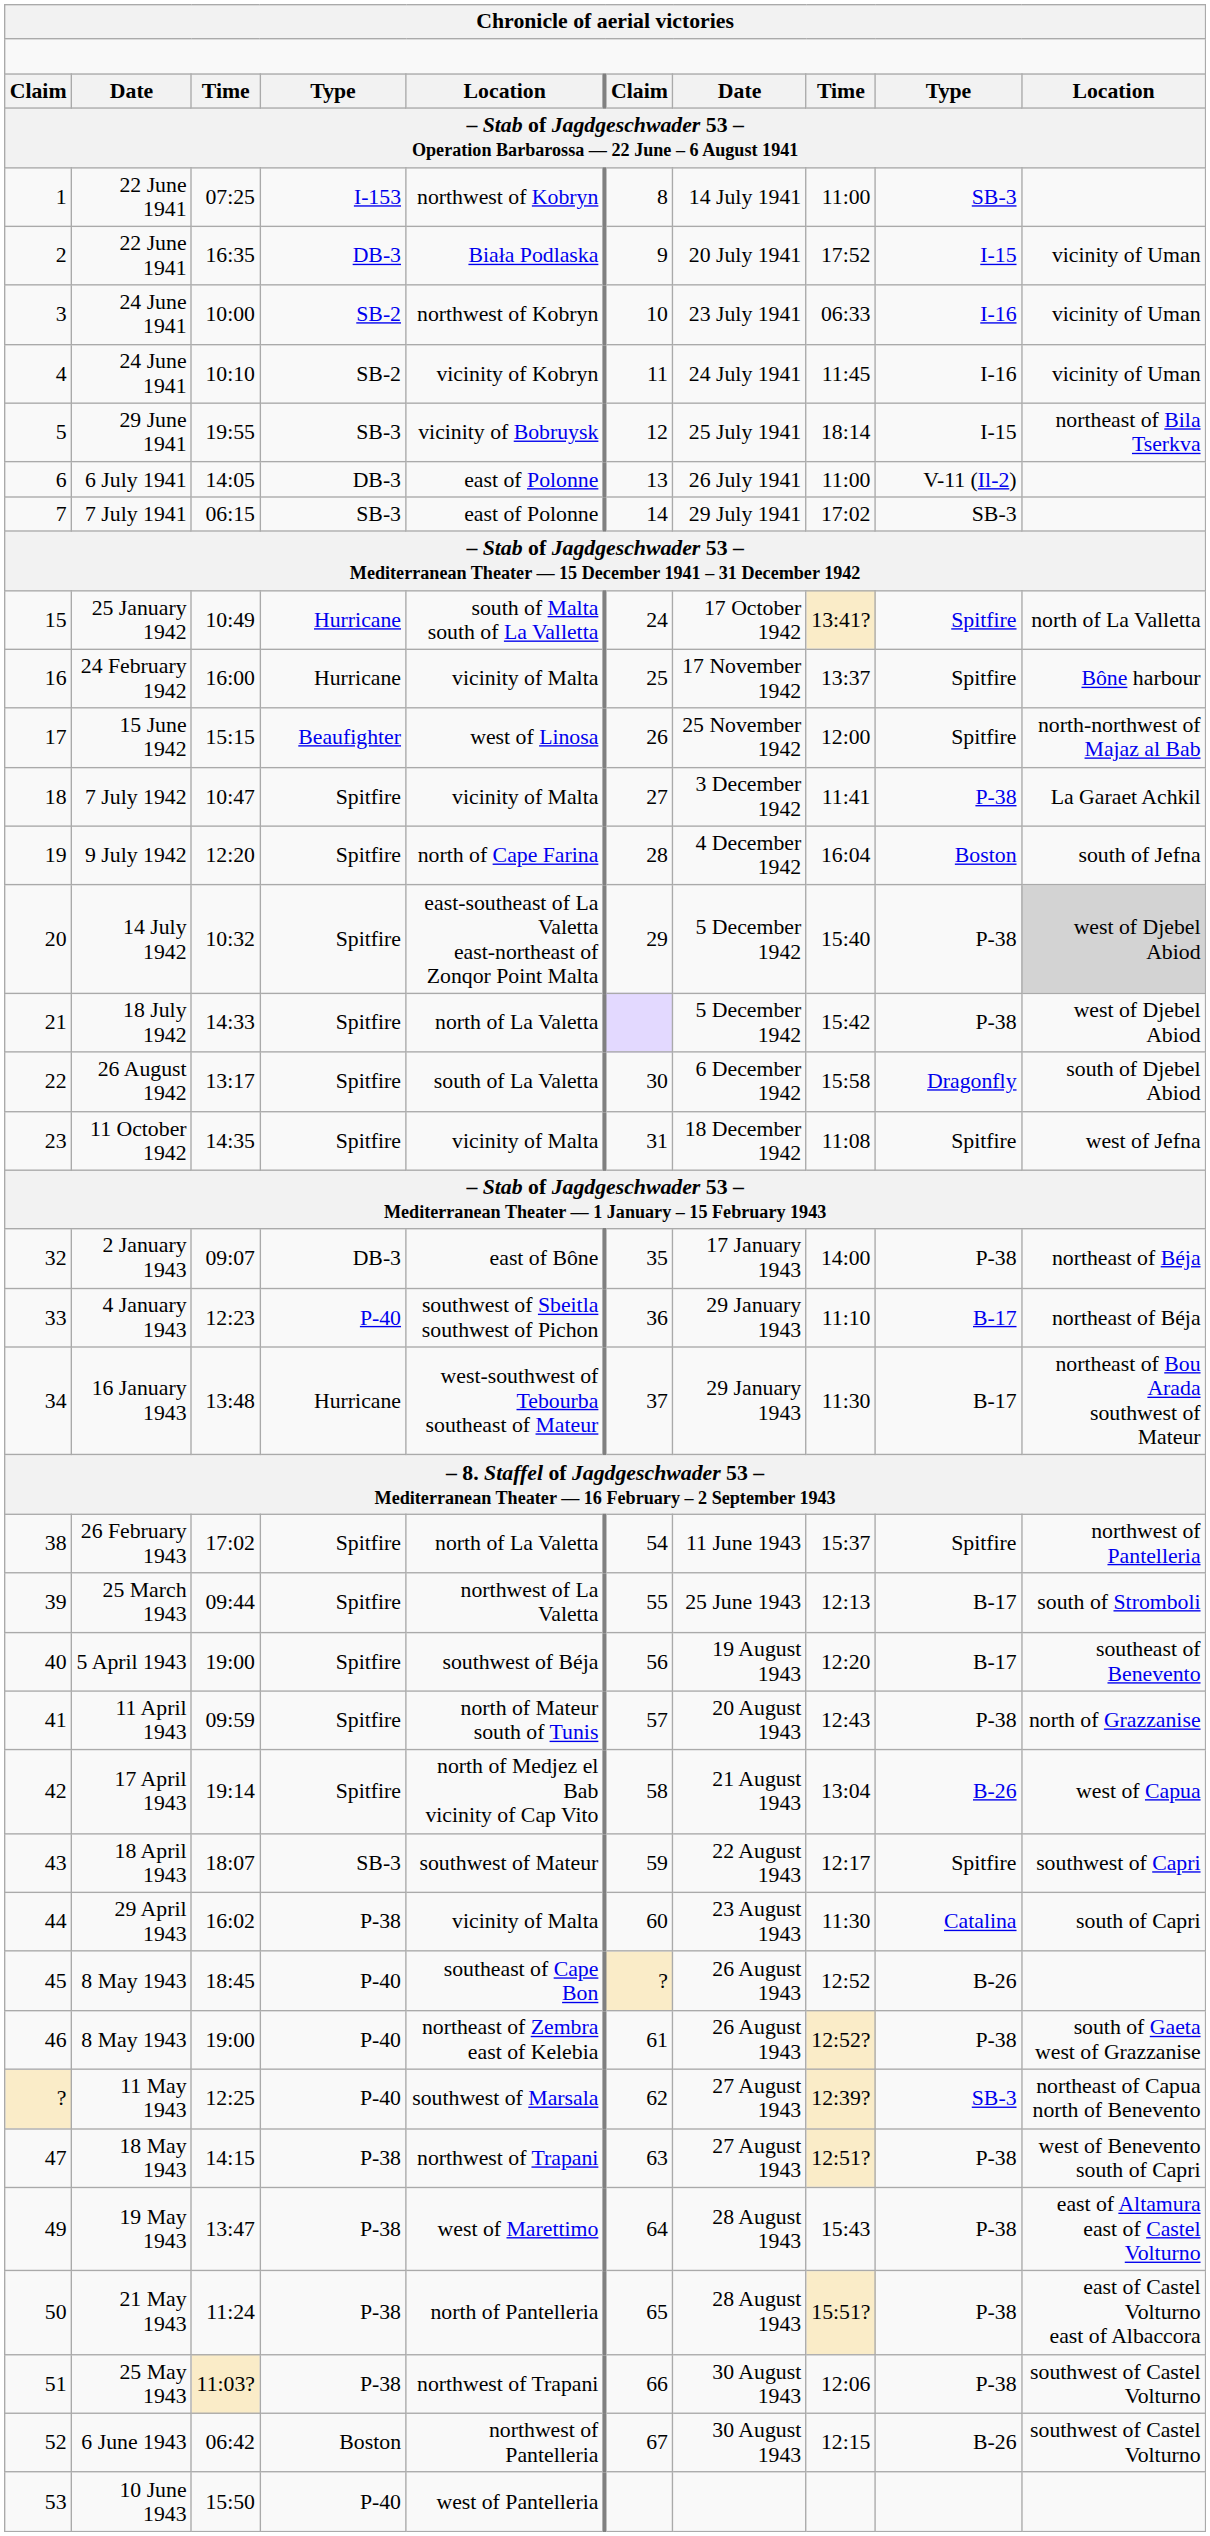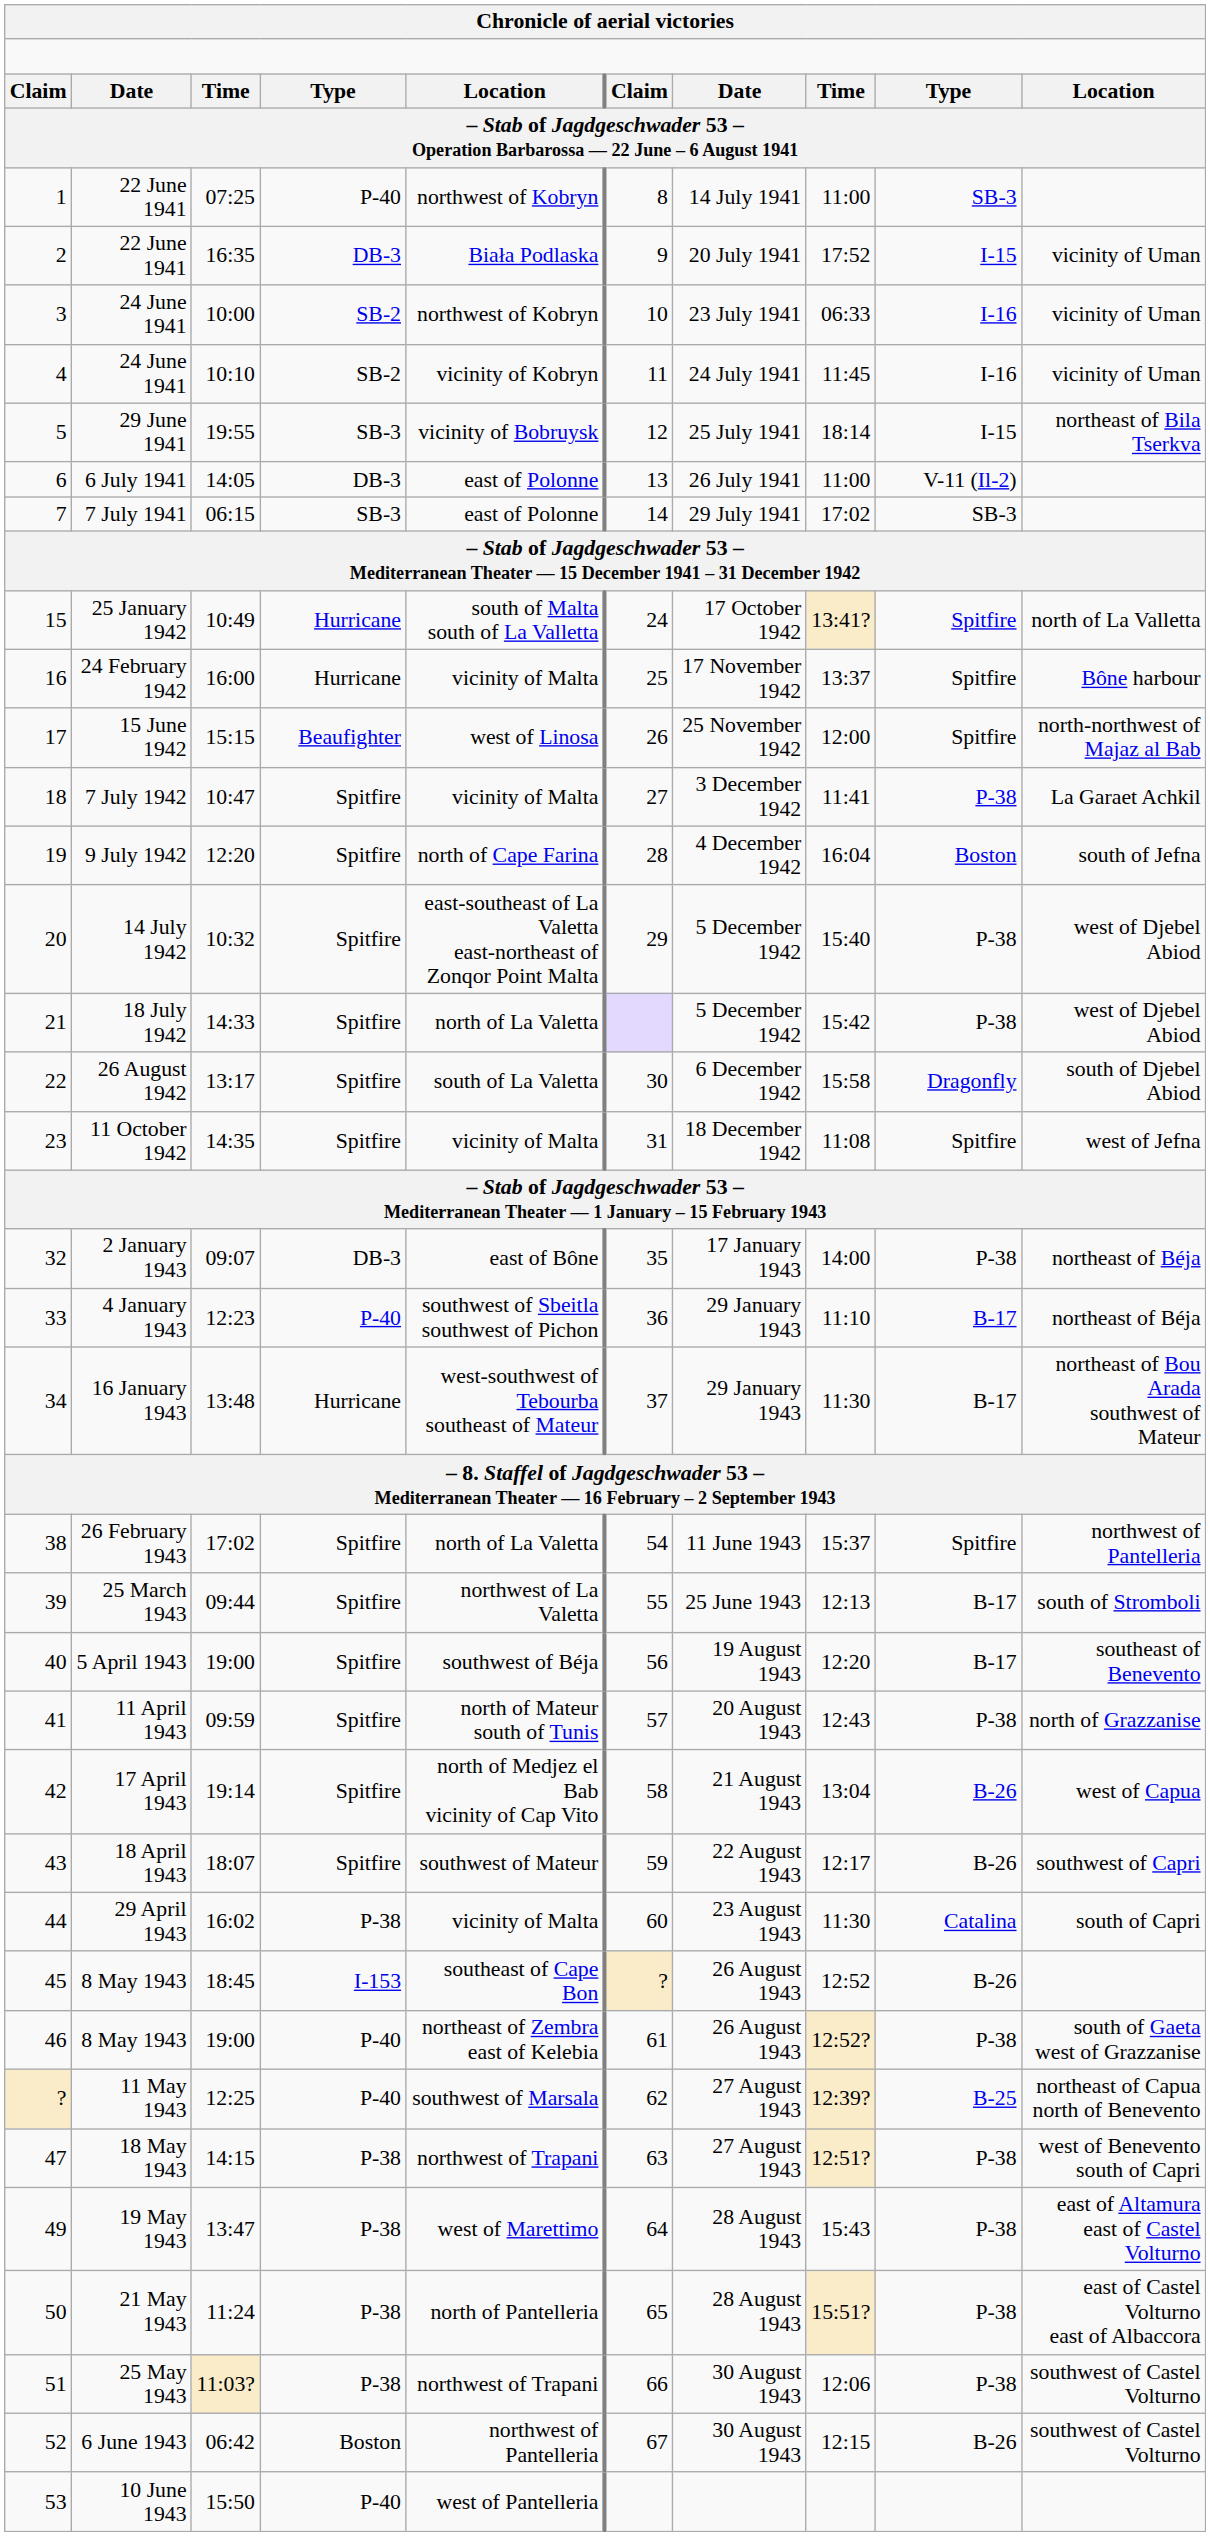(377, 196) I-153 -> (380, 196) P-40
(1137, 938) lightgrey background -> (1137, 938) no background
(379, 1862) SB-3 -> (368, 1862) Spitfire
(984, 1862) Spitfire -> (995, 1862) B-26
(380, 1980) P-40 -> (377, 1980) I-153
(994, 2098) SB-3 -> (995, 2098) B-25
